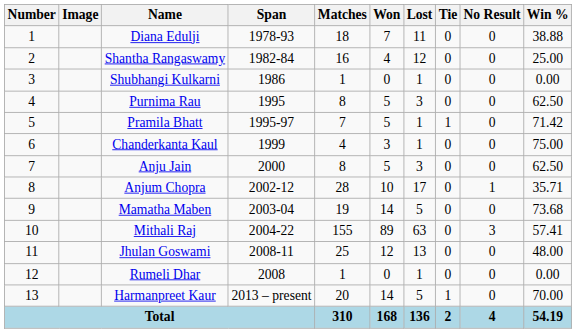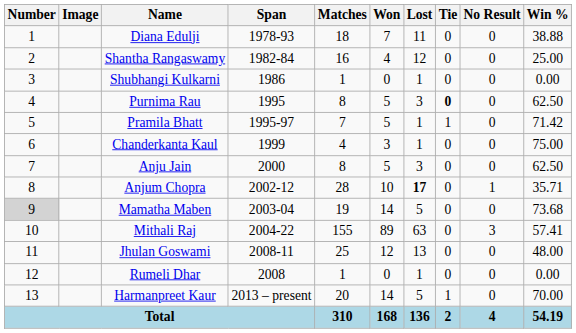(448, 101) normal -> (448, 101) bold
(420, 187) normal -> (420, 187) bold
(32, 209) no background -> (32, 209) lightgrey background
